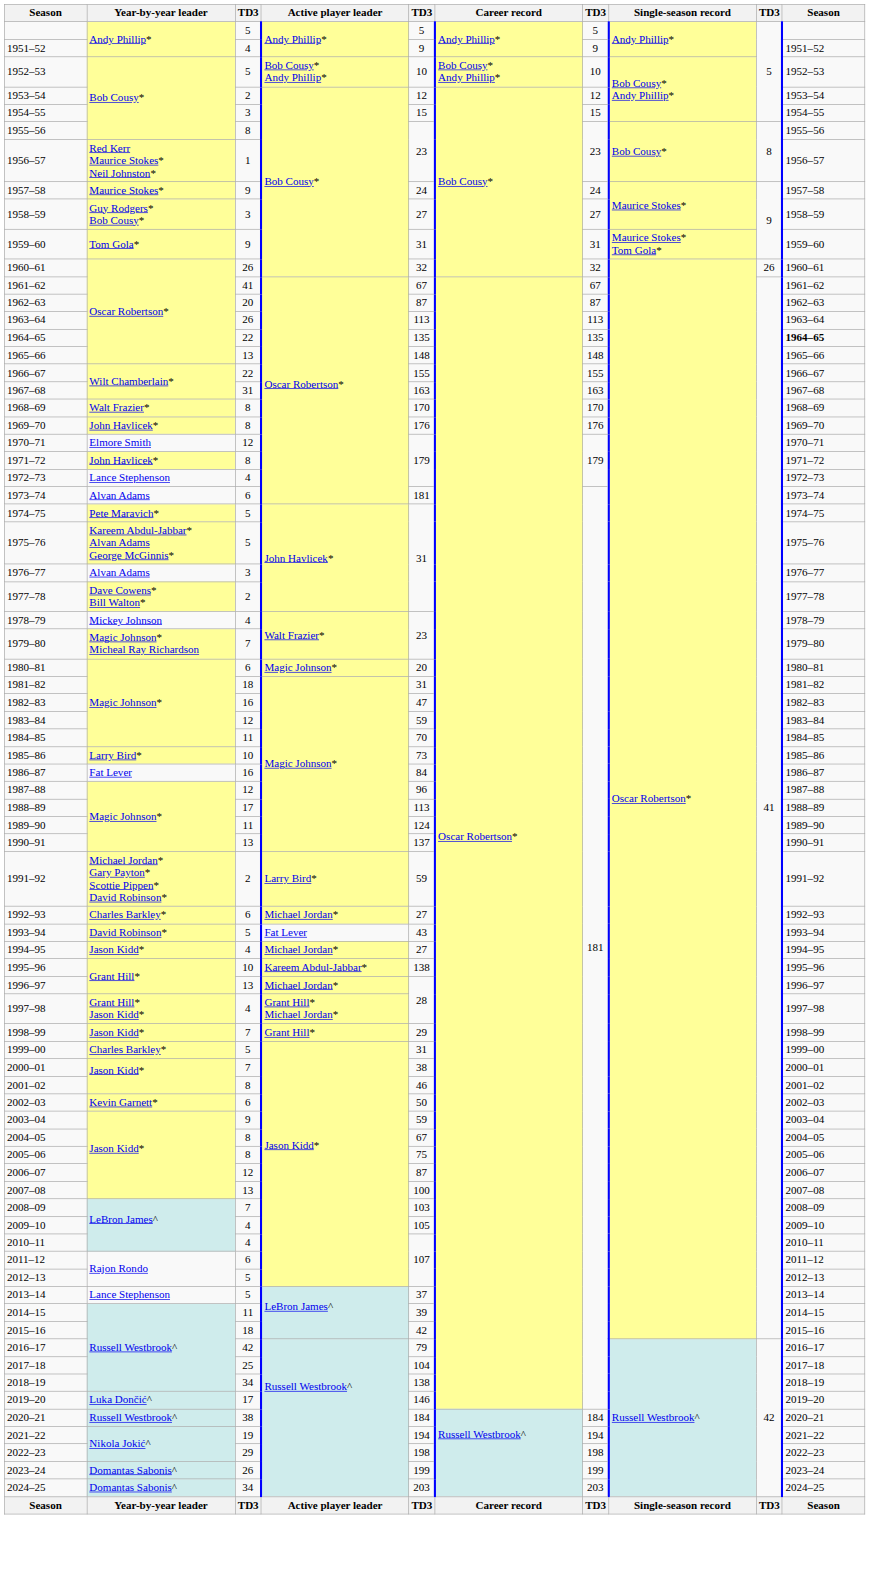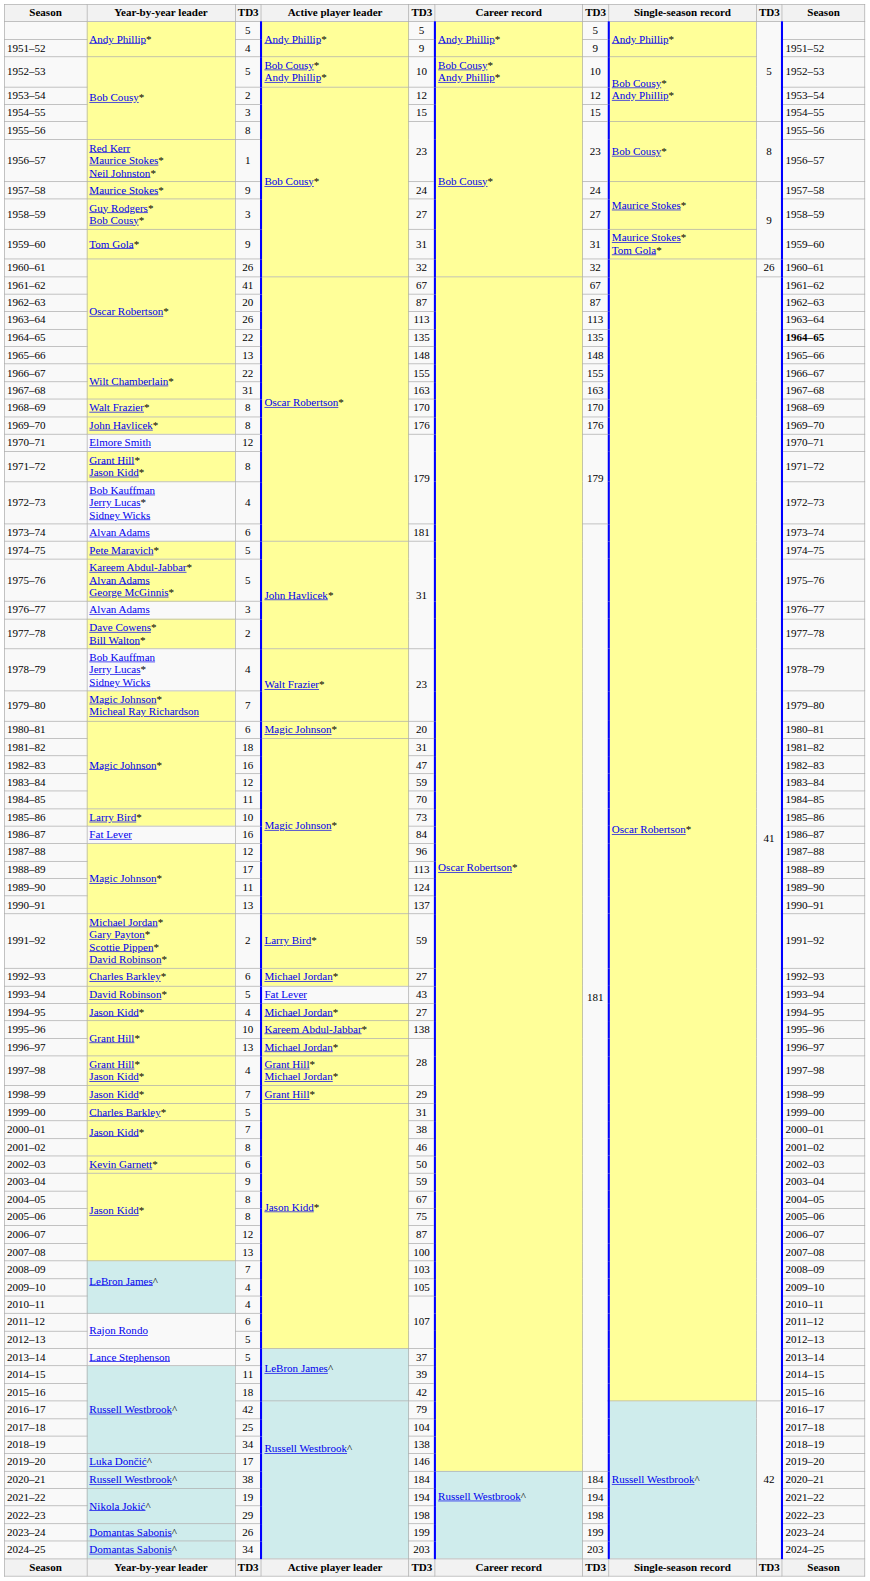(124, 460) John Havlicek* -> (117, 466) Grant Hill* Jason Kidd*
(130, 478) Lance Stephenson -> (161, 503) Bob Kauffman Jerry Lucas* Sidney Wicks
(126, 620) Mickey Johnson -> (161, 670) Bob Kauffman Jerry Lucas* Sidney Wicks
